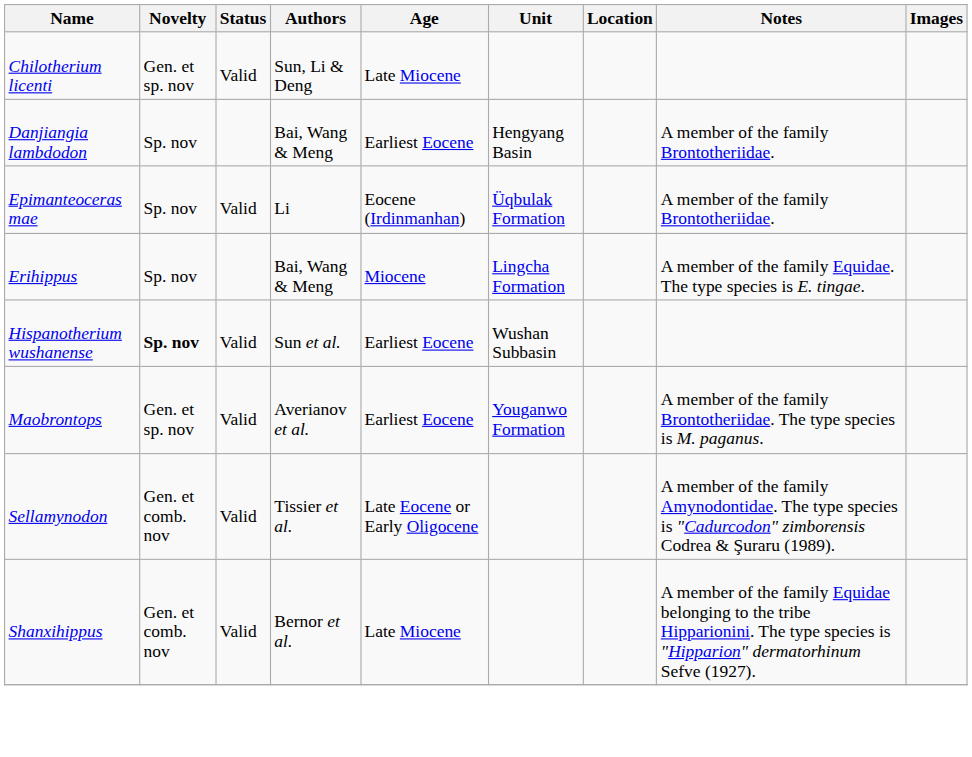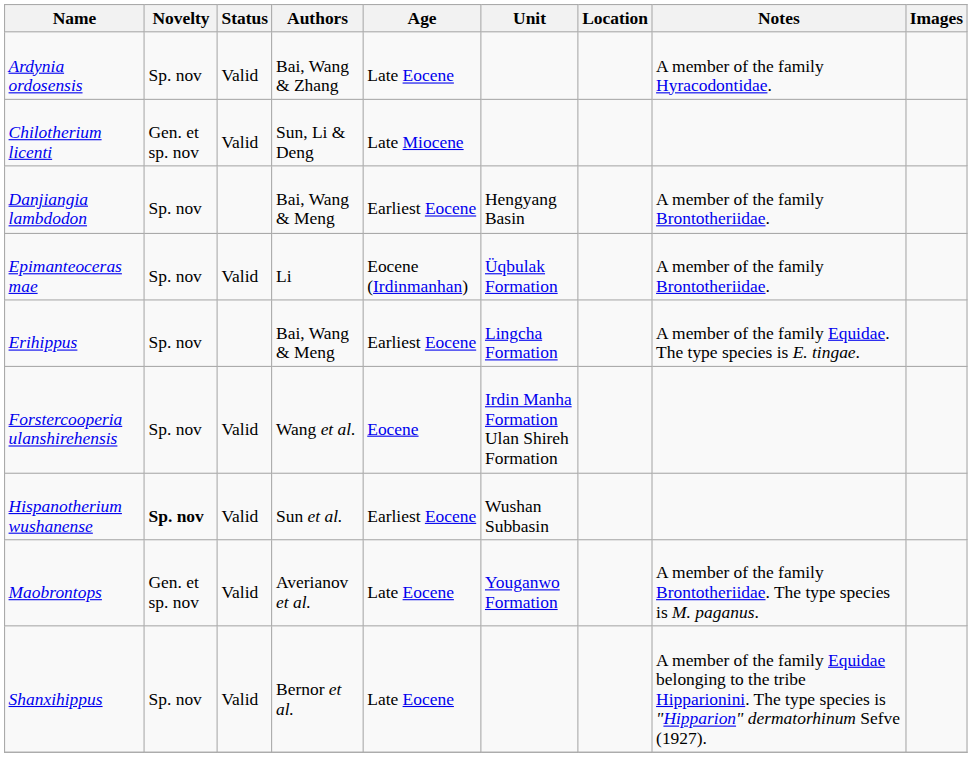+ row: (46, 75)
(395, 276) Miocene -> (422, 343) Earliest Eocene
+ row: (65, 429)
(419, 419) Earliest Eocene -> (411, 592) Late Eocene
- row: (58, 516)
(169, 631) Gen. et comb. nov -> (175, 698) Sp. nov
(413, 631) Late Miocene -> (411, 698) Late Eocene
